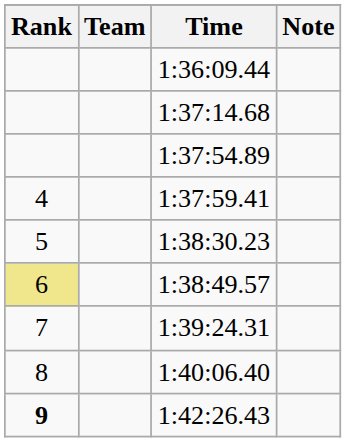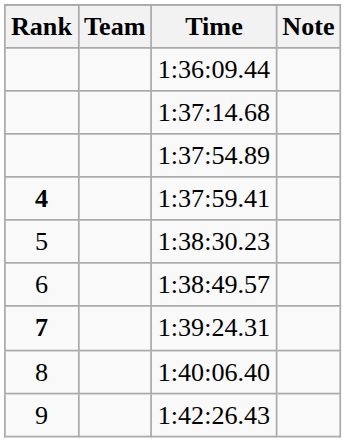(41, 198) normal -> (41, 198) bold
(41, 284) khaki background -> (41, 284) no background
(41, 327) normal -> (41, 327) bold
(41, 414) bold -> (41, 414) normal
